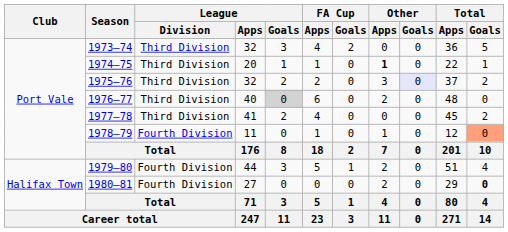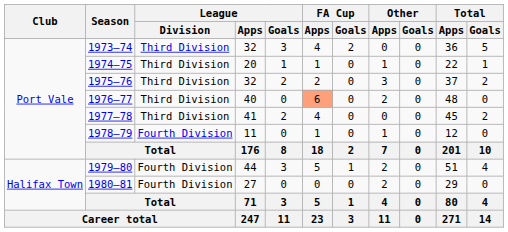(384, 64) bold -> (384, 64) normal
(418, 82) lavender background -> (418, 82) no background
(284, 99) lightgrey background -> (284, 99) no background
(317, 99) no background -> (317, 99) lightsalmon background
(485, 133) lightsalmon background -> (485, 133) no background
(485, 185) bold -> (485, 185) normal
